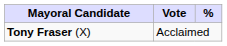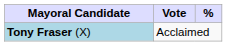(49, 31) no background -> (49, 31) lightblue background
